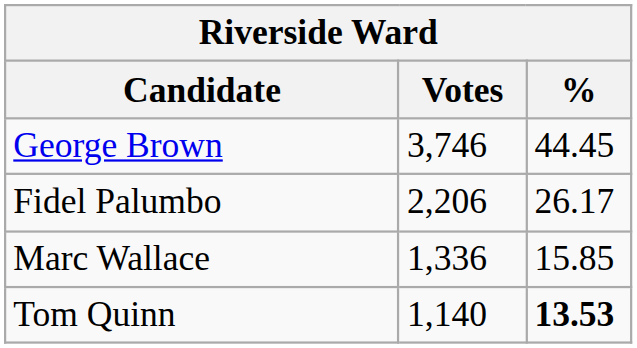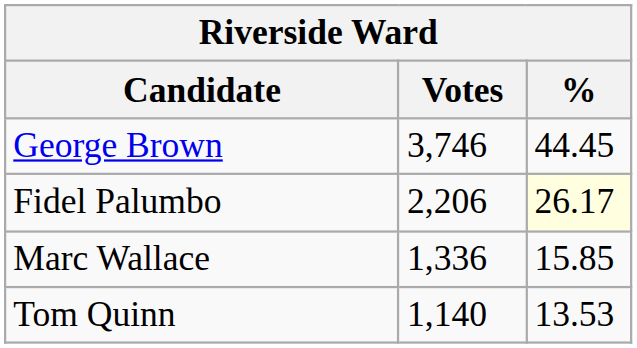(574, 201) no background -> (574, 201) lightyellow background
(574, 314) bold -> (574, 314) normal
